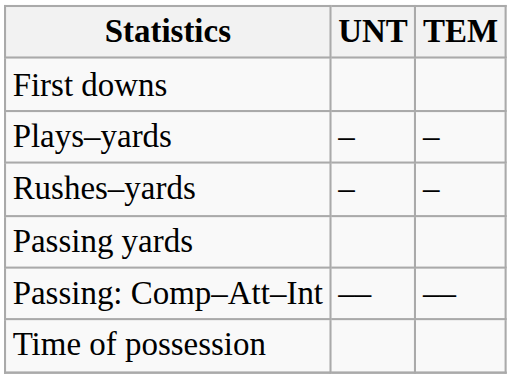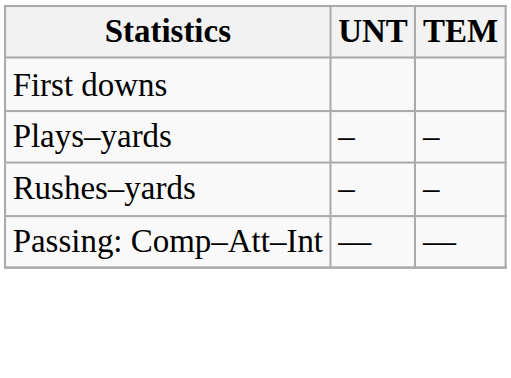- row: (103, 240)
- row: (139, 345)
